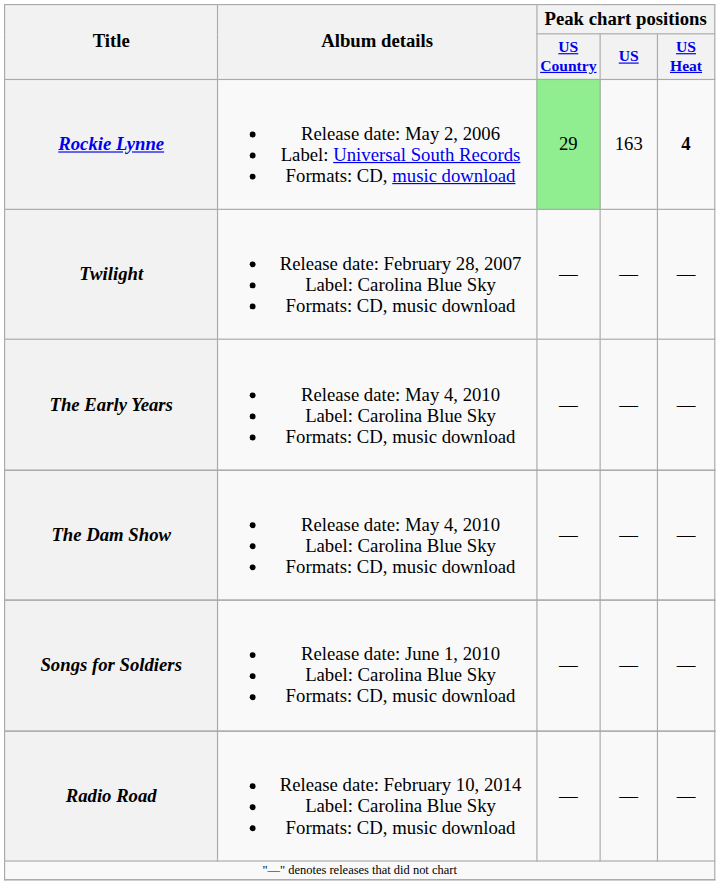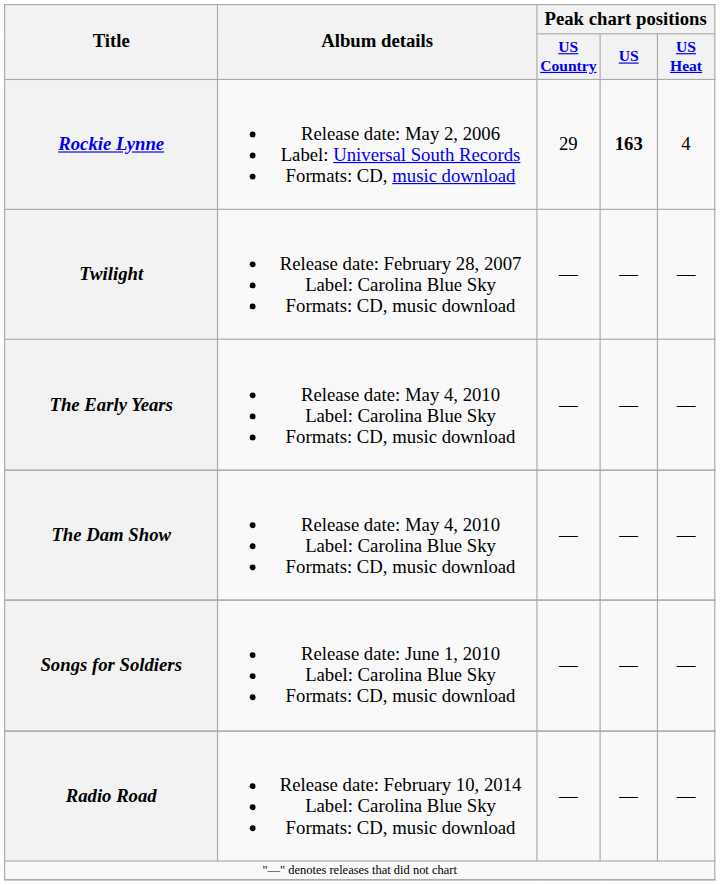(568, 144) lightgreen background -> (568, 144) no background
(629, 144) normal -> (629, 144) bold
(686, 144) bold -> (686, 144) normal
